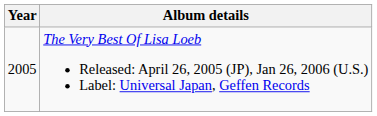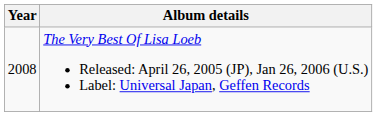(22, 69) 2005 -> (22, 69) 2008
